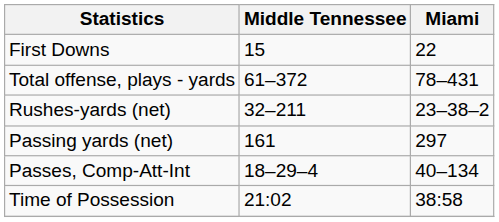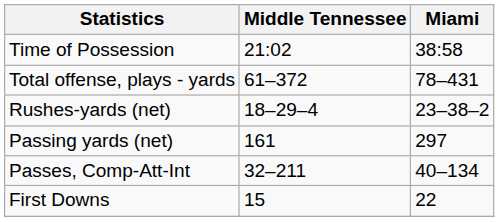rows swapped: (59, 49) <-> (92, 200)
(275, 110) 32–211 -> (281, 110) 18–29–4
(281, 170) 18–29–4 -> (275, 170) 32–211
